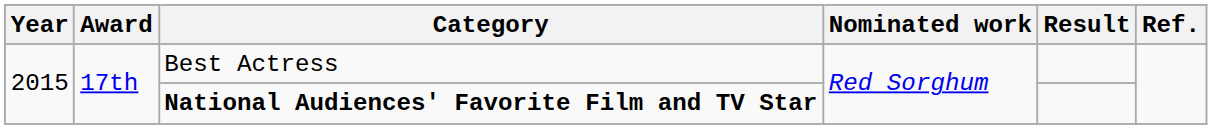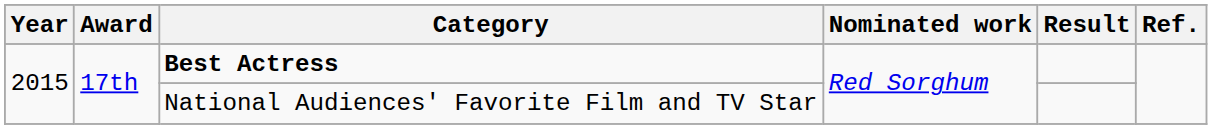(251, 64) normal -> (251, 64) bold
(491, 103) bold -> (491, 103) normal
